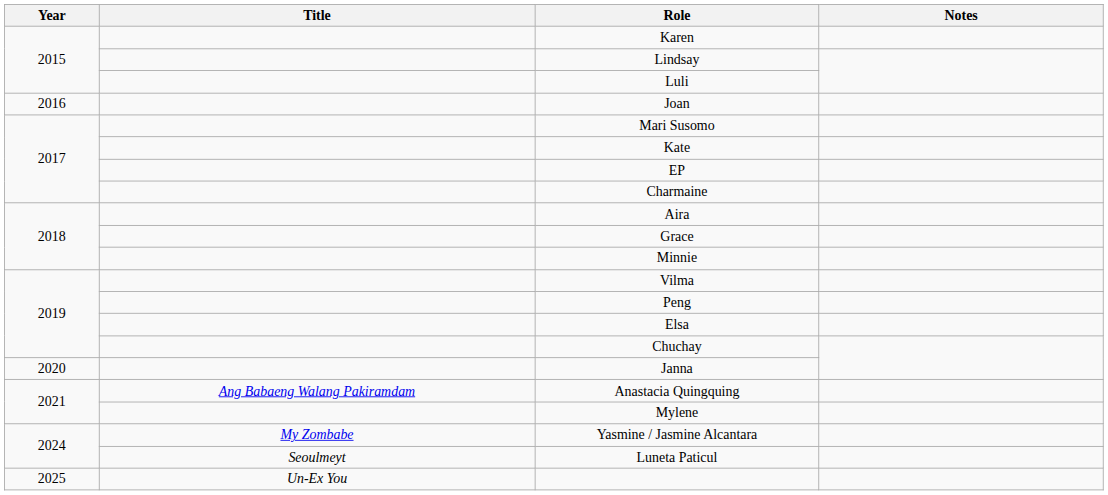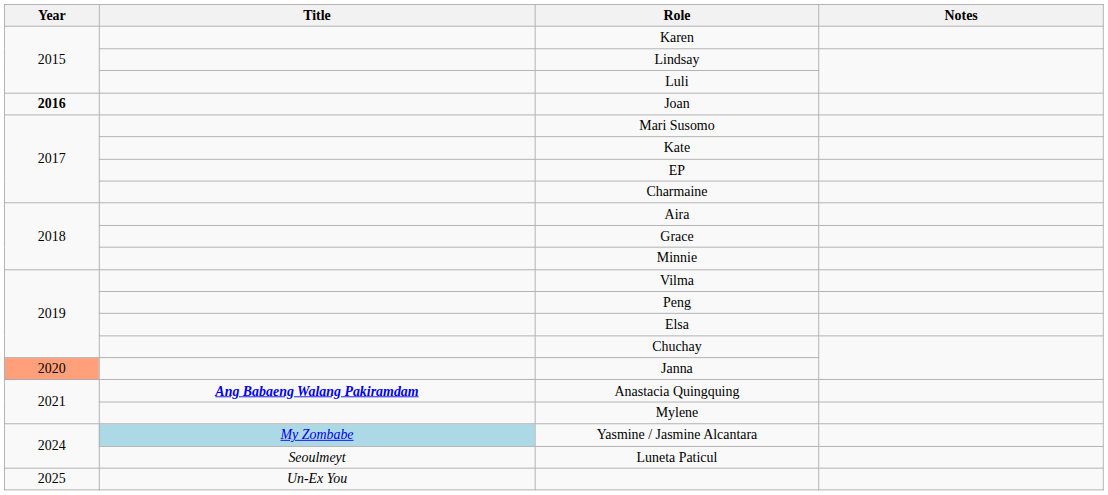(52, 103) normal -> (52, 103) bold
(52, 368) no background -> (52, 368) lightsalmon background
(317, 390) normal -> (317, 390) bold
(317, 434) no background -> (317, 434) lightblue background
